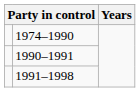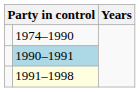(45, 55) no background -> (45, 55) lightblue background
(45, 76) no background -> (45, 76) lightyellow background
